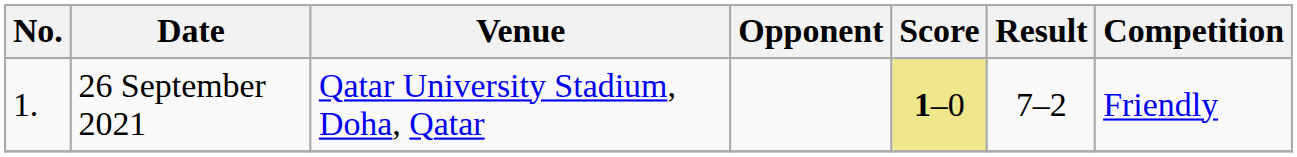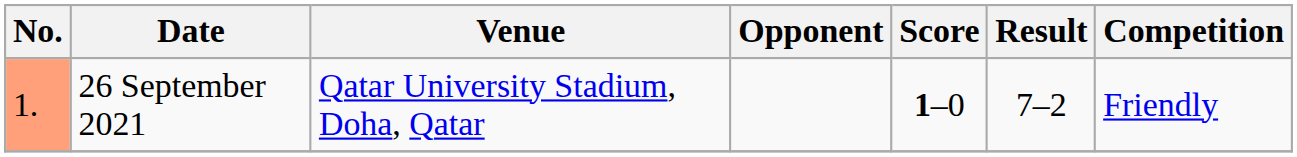(26, 104) no background -> (26, 104) lightsalmon background
(939, 104) khaki background -> (939, 104) no background
